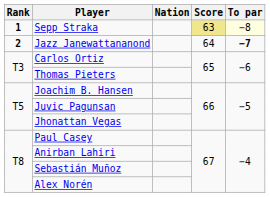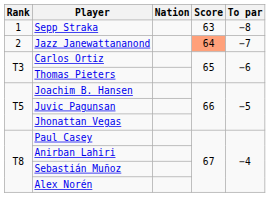(18, 28) bold -> (18, 28) normal
(209, 28) khaki background -> (209, 28) no background
(245, 28) lightyellow background -> (245, 28) no background
(18, 44) bold -> (18, 44) normal
(209, 44) no background -> (209, 44) lightsalmon background
(245, 44) bold -> (245, 44) normal
